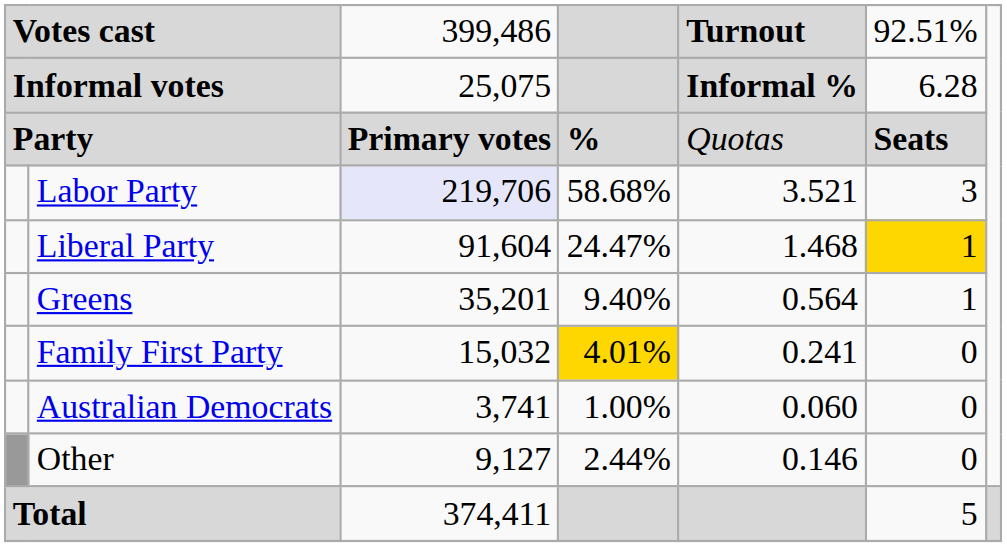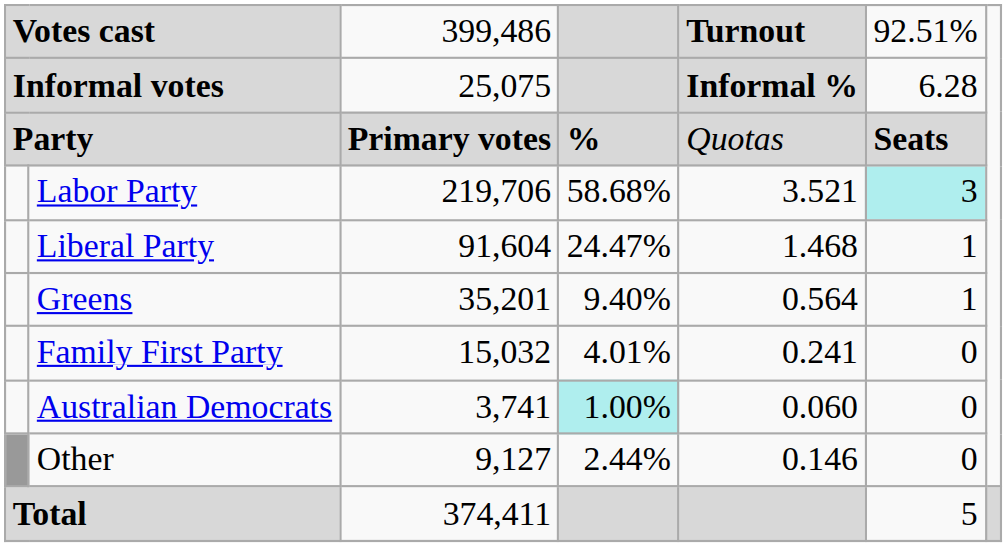(496, 191) lavender background -> (496, 191) no background
(969, 191) no background -> (969, 191) paleturquoise background
(969, 245) gold background -> (969, 245) no background
(627, 352) gold background -> (627, 352) no background
(627, 406) no background -> (627, 406) paleturquoise background
